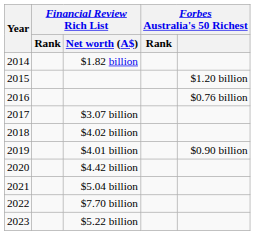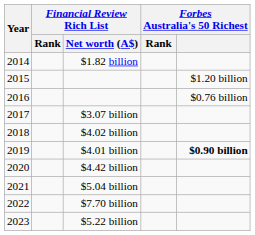(219, 150) normal -> (218, 150) bold
